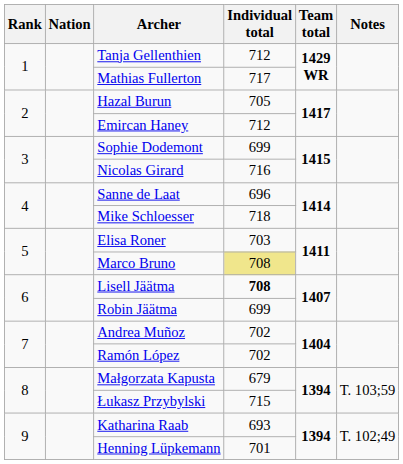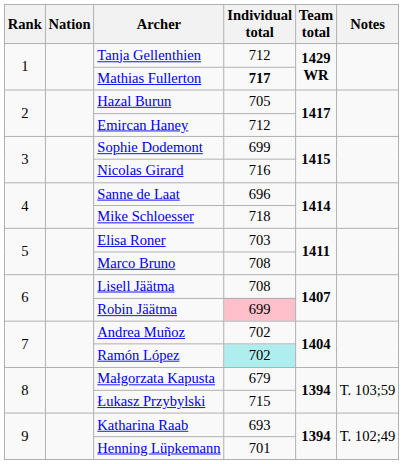(260, 78) normal -> (260, 78) bold
(260, 263) khaki background -> (260, 263) no background
(260, 286) bold -> (260, 286) normal
(260, 309) no background -> (260, 309) pink background
(260, 355) no background -> (260, 355) paleturquoise background
